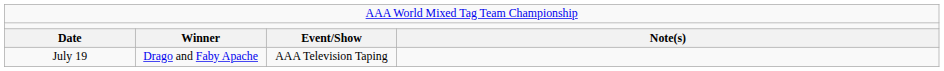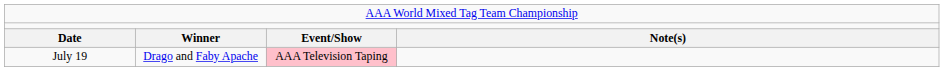(331, 56) no background -> (331, 56) pink background
